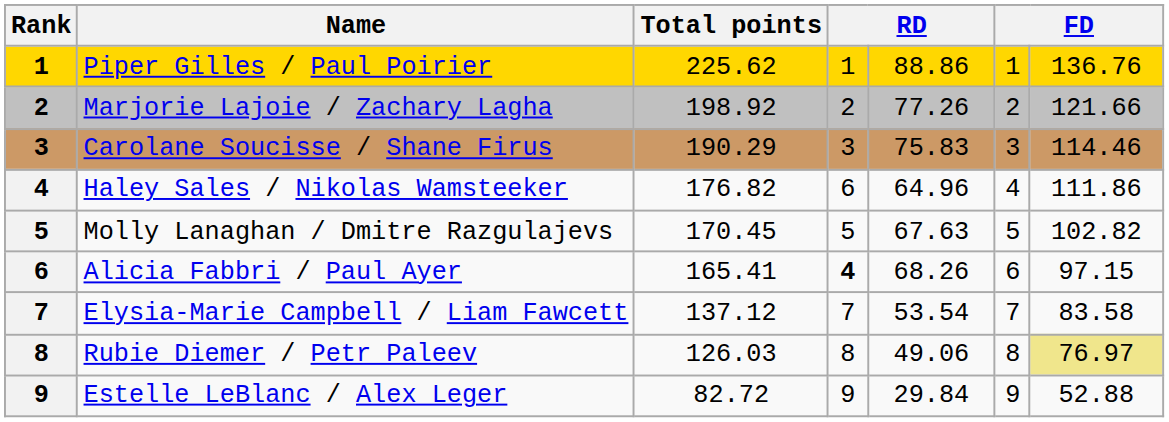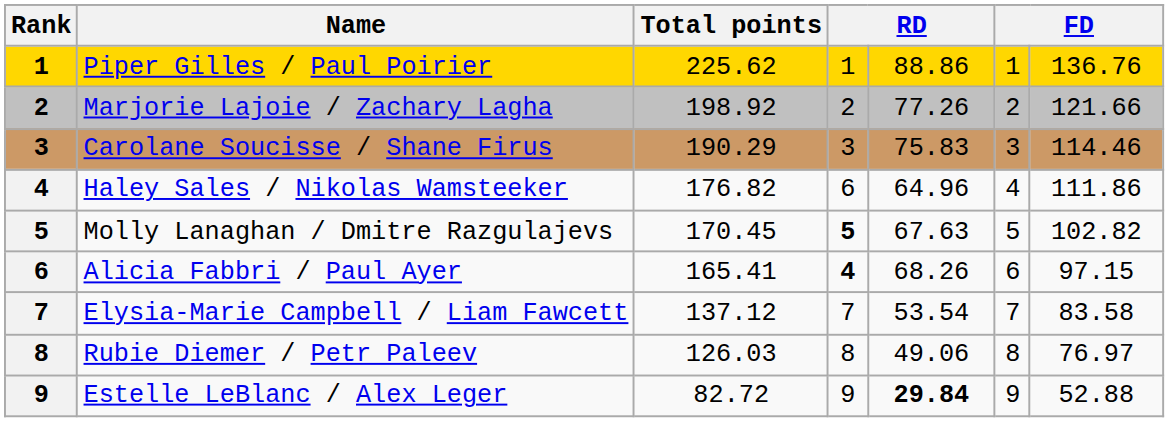(848, 231) normal -> (848, 231) bold
(1096, 354) khaki background -> (1096, 354) no background
(931, 395) normal -> (931, 395) bold
